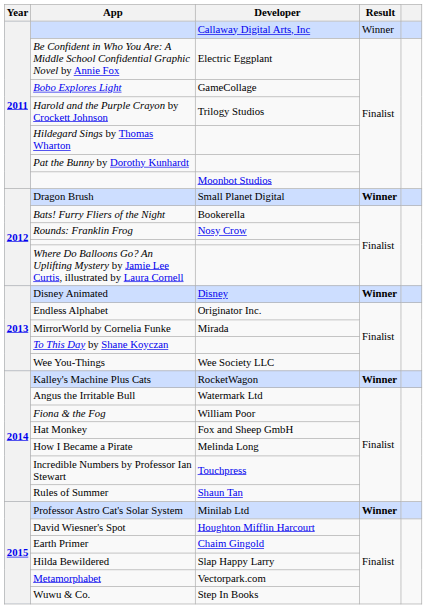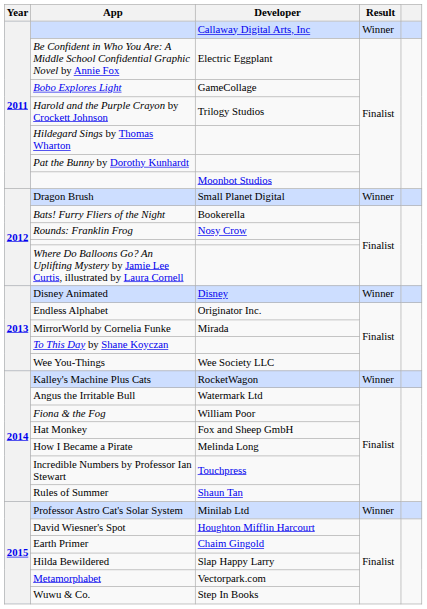(380, 197) bold -> (378, 197) normal
(380, 294) bold -> (378, 294) normal
(380, 379) bold -> (378, 379) normal
(380, 510) bold -> (378, 510) normal
